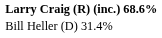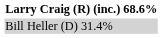(59, 26) no background -> (59, 26) lightgrey background
